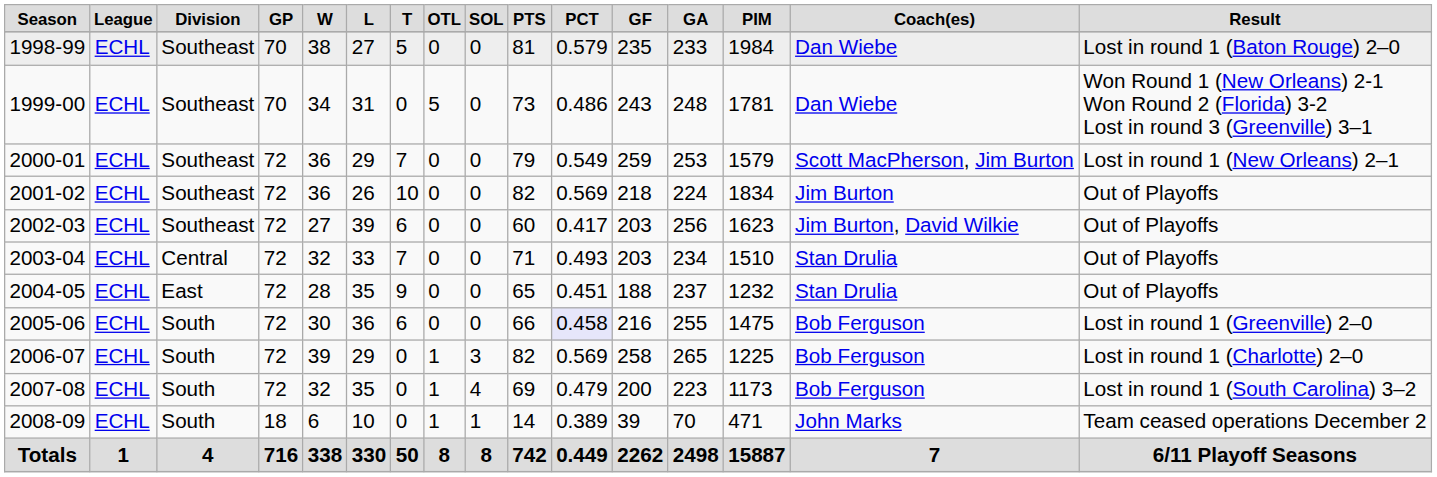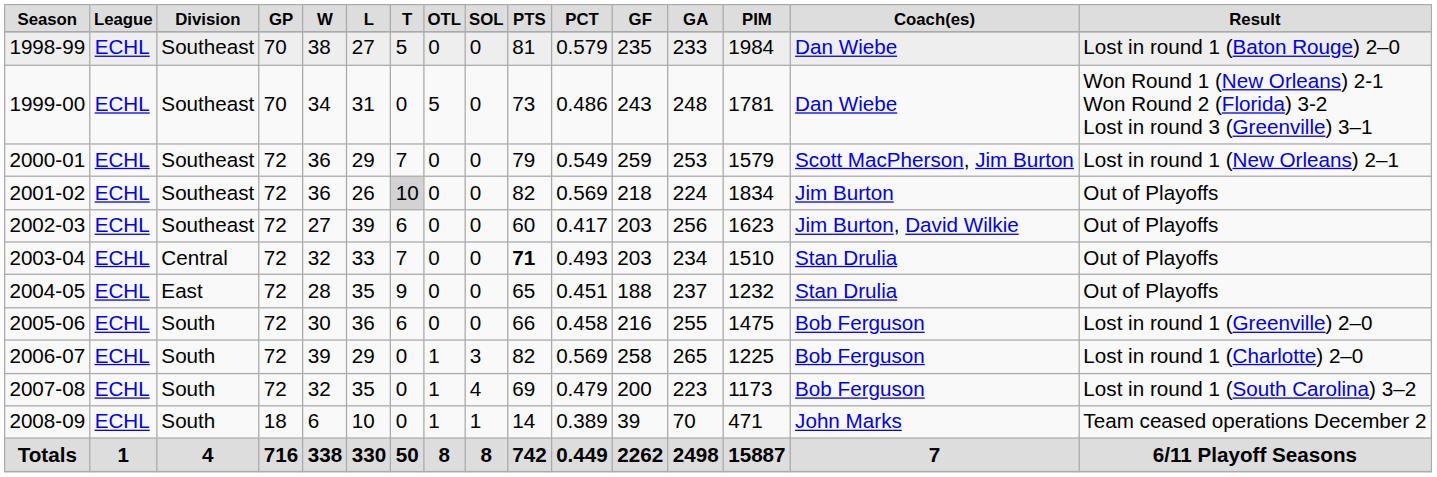(407, 192) no background -> (407, 192) lightgrey background
(524, 258) normal -> (524, 258) bold
(582, 323) lavender background -> (582, 323) no background
